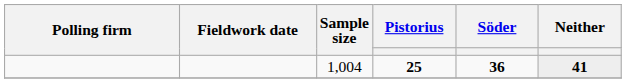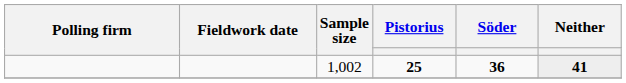(344, 67) 1,004 -> (344, 67) 1,002
